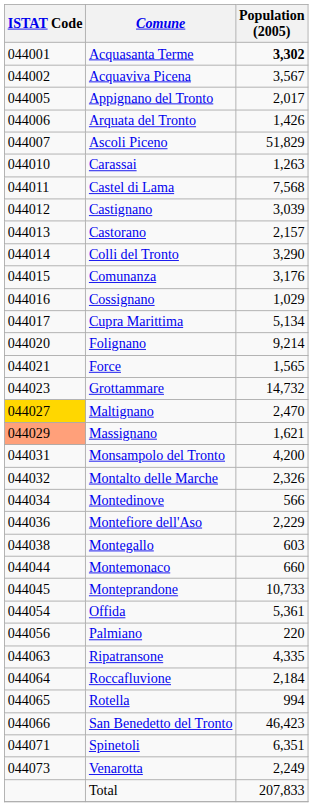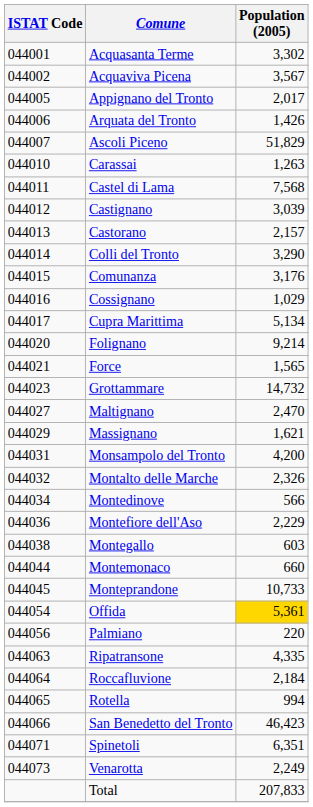(289, 53) bold -> (289, 53) normal
(29, 411) gold background -> (29, 411) no background
(29, 433) lightsalmon background -> (29, 433) no background
(289, 612) no background -> (289, 612) gold background
